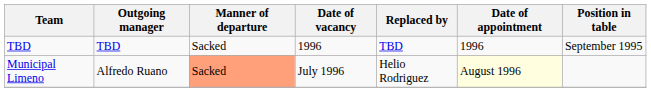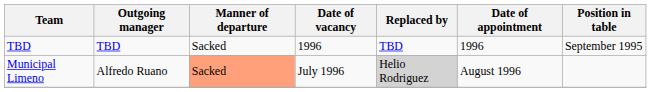(404, 71) no background -> (404, 71) lightgrey background
(490, 71) lightyellow background -> (490, 71) no background
